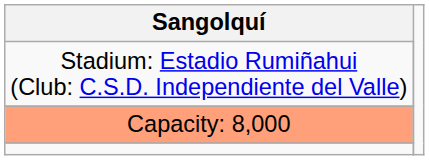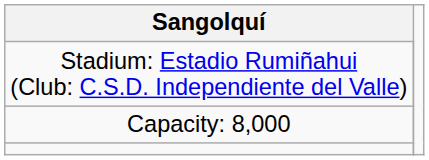(209, 124) lightsalmon background -> (209, 124) no background
